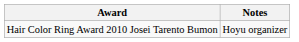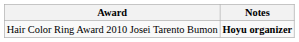(255, 29) normal -> (257, 29) bold
